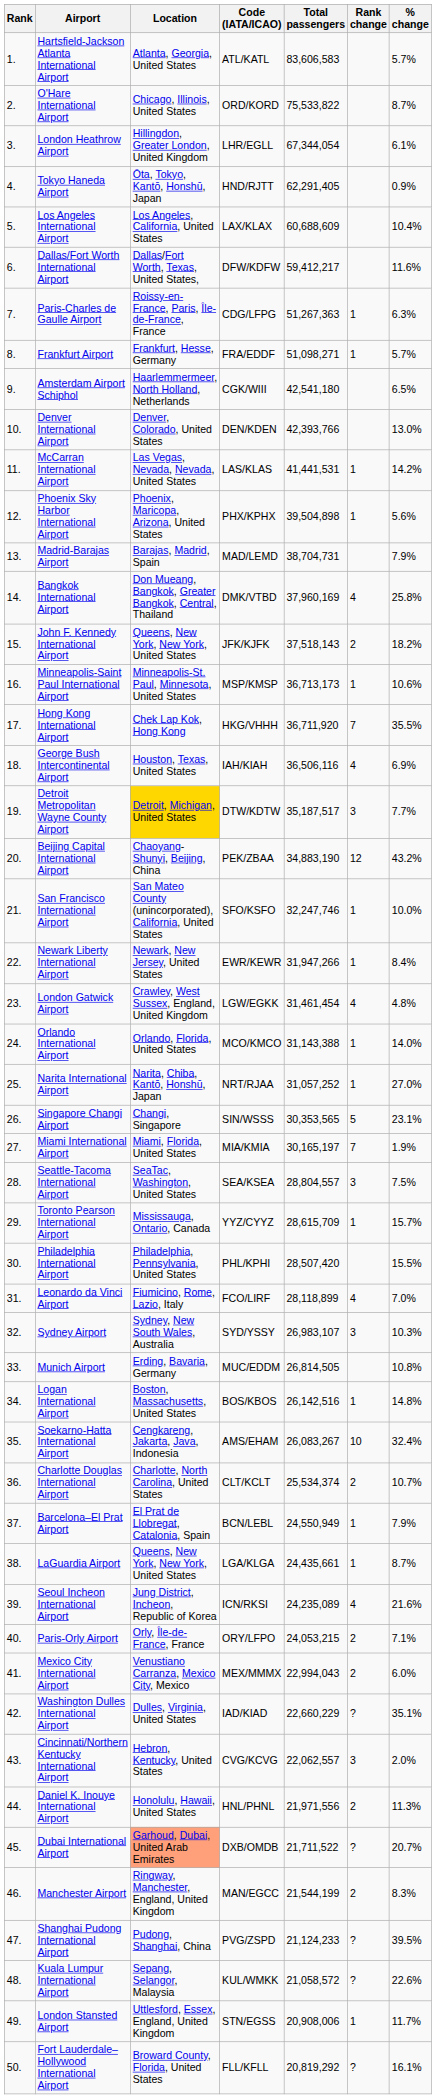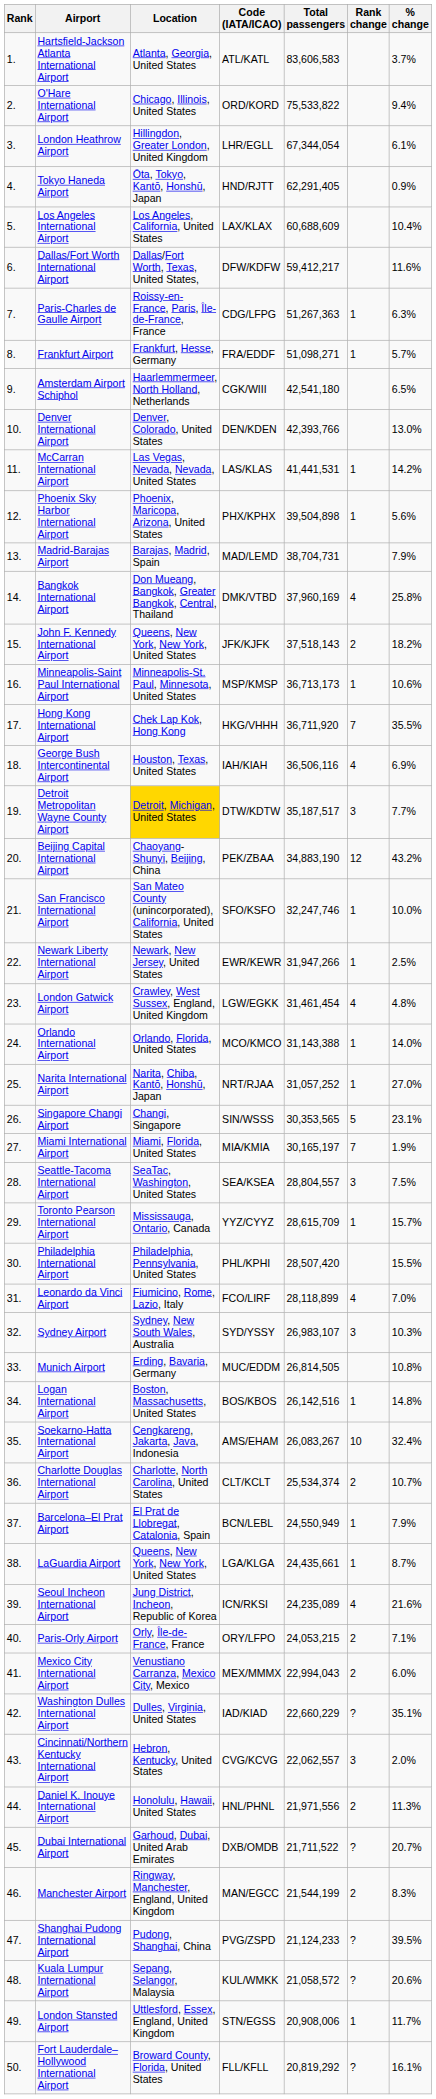(404, 59) 5.7% -> (404, 59) 3.7%
(404, 105) 8.7% -> (404, 105) 9.4%
(404, 963) 8.4% -> (404, 963) 2.5%
(171, 1847) lightsalmon background -> (171, 1847) no background
(407, 1980) 22.6% -> (407, 1980) 20.6%
